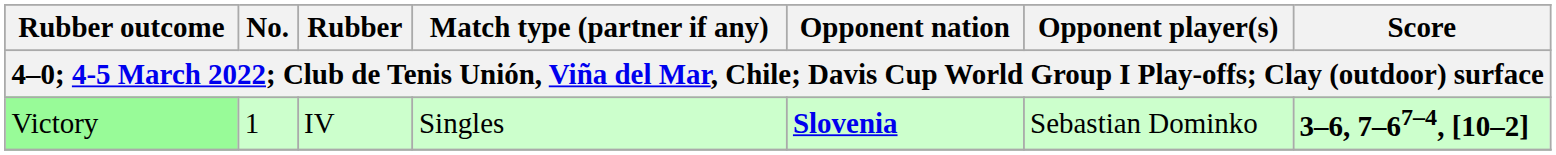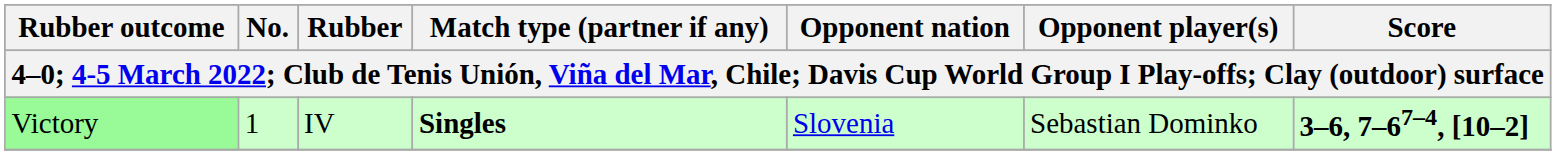(462, 123) normal -> (462, 123) bold
(845, 123) bold -> (844, 123) normal
